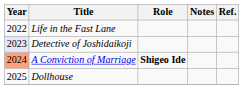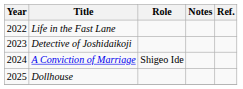(17, 44) lavender background -> (17, 44) no background
(17, 60) lightsalmon background -> (17, 60) no background
(163, 60) bold -> (162, 60) normal
